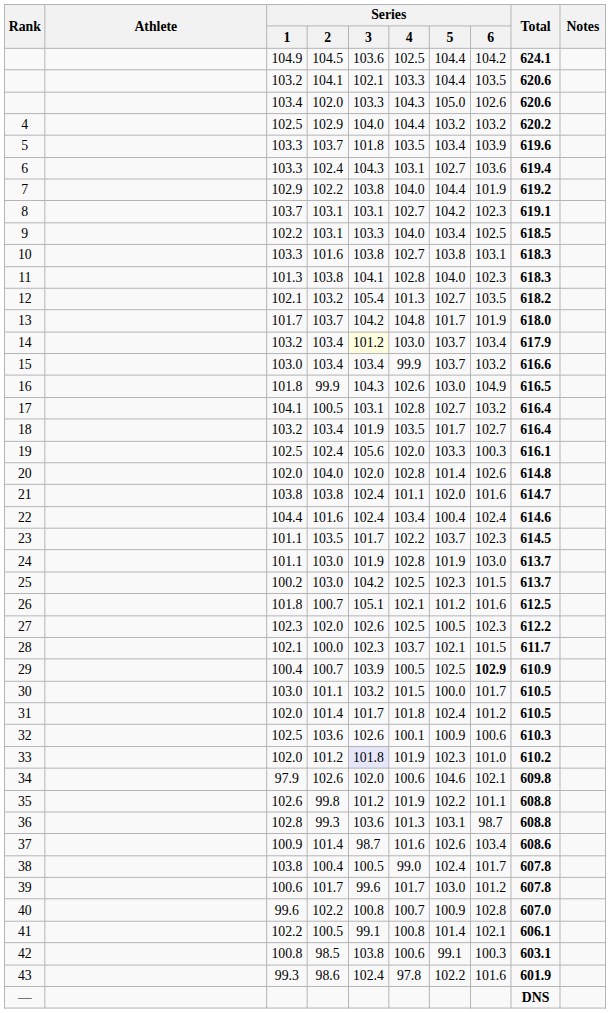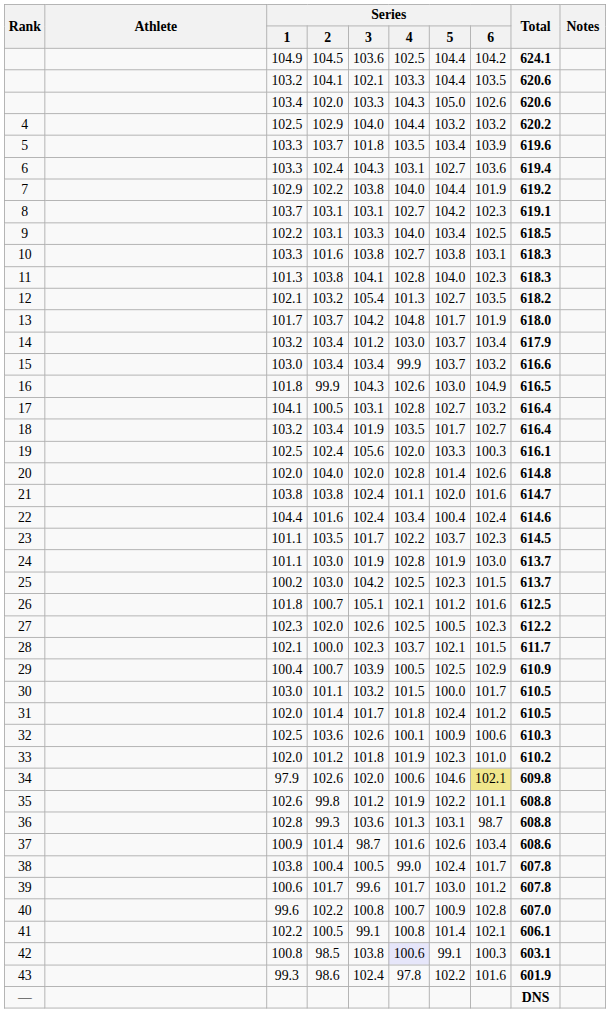(368, 342) lightyellow background -> (368, 342) no background
(491, 670) bold -> (491, 670) normal
(368, 757) lavender background -> (368, 757) no background
(491, 779) no background -> (491, 779) khaki background
(409, 953) no background -> (409, 953) lavender background
